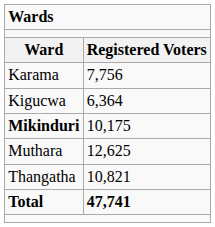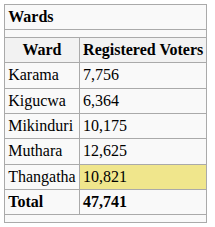(44, 126) bold -> (41, 126) normal
(109, 176) no background -> (105, 176) khaki background
